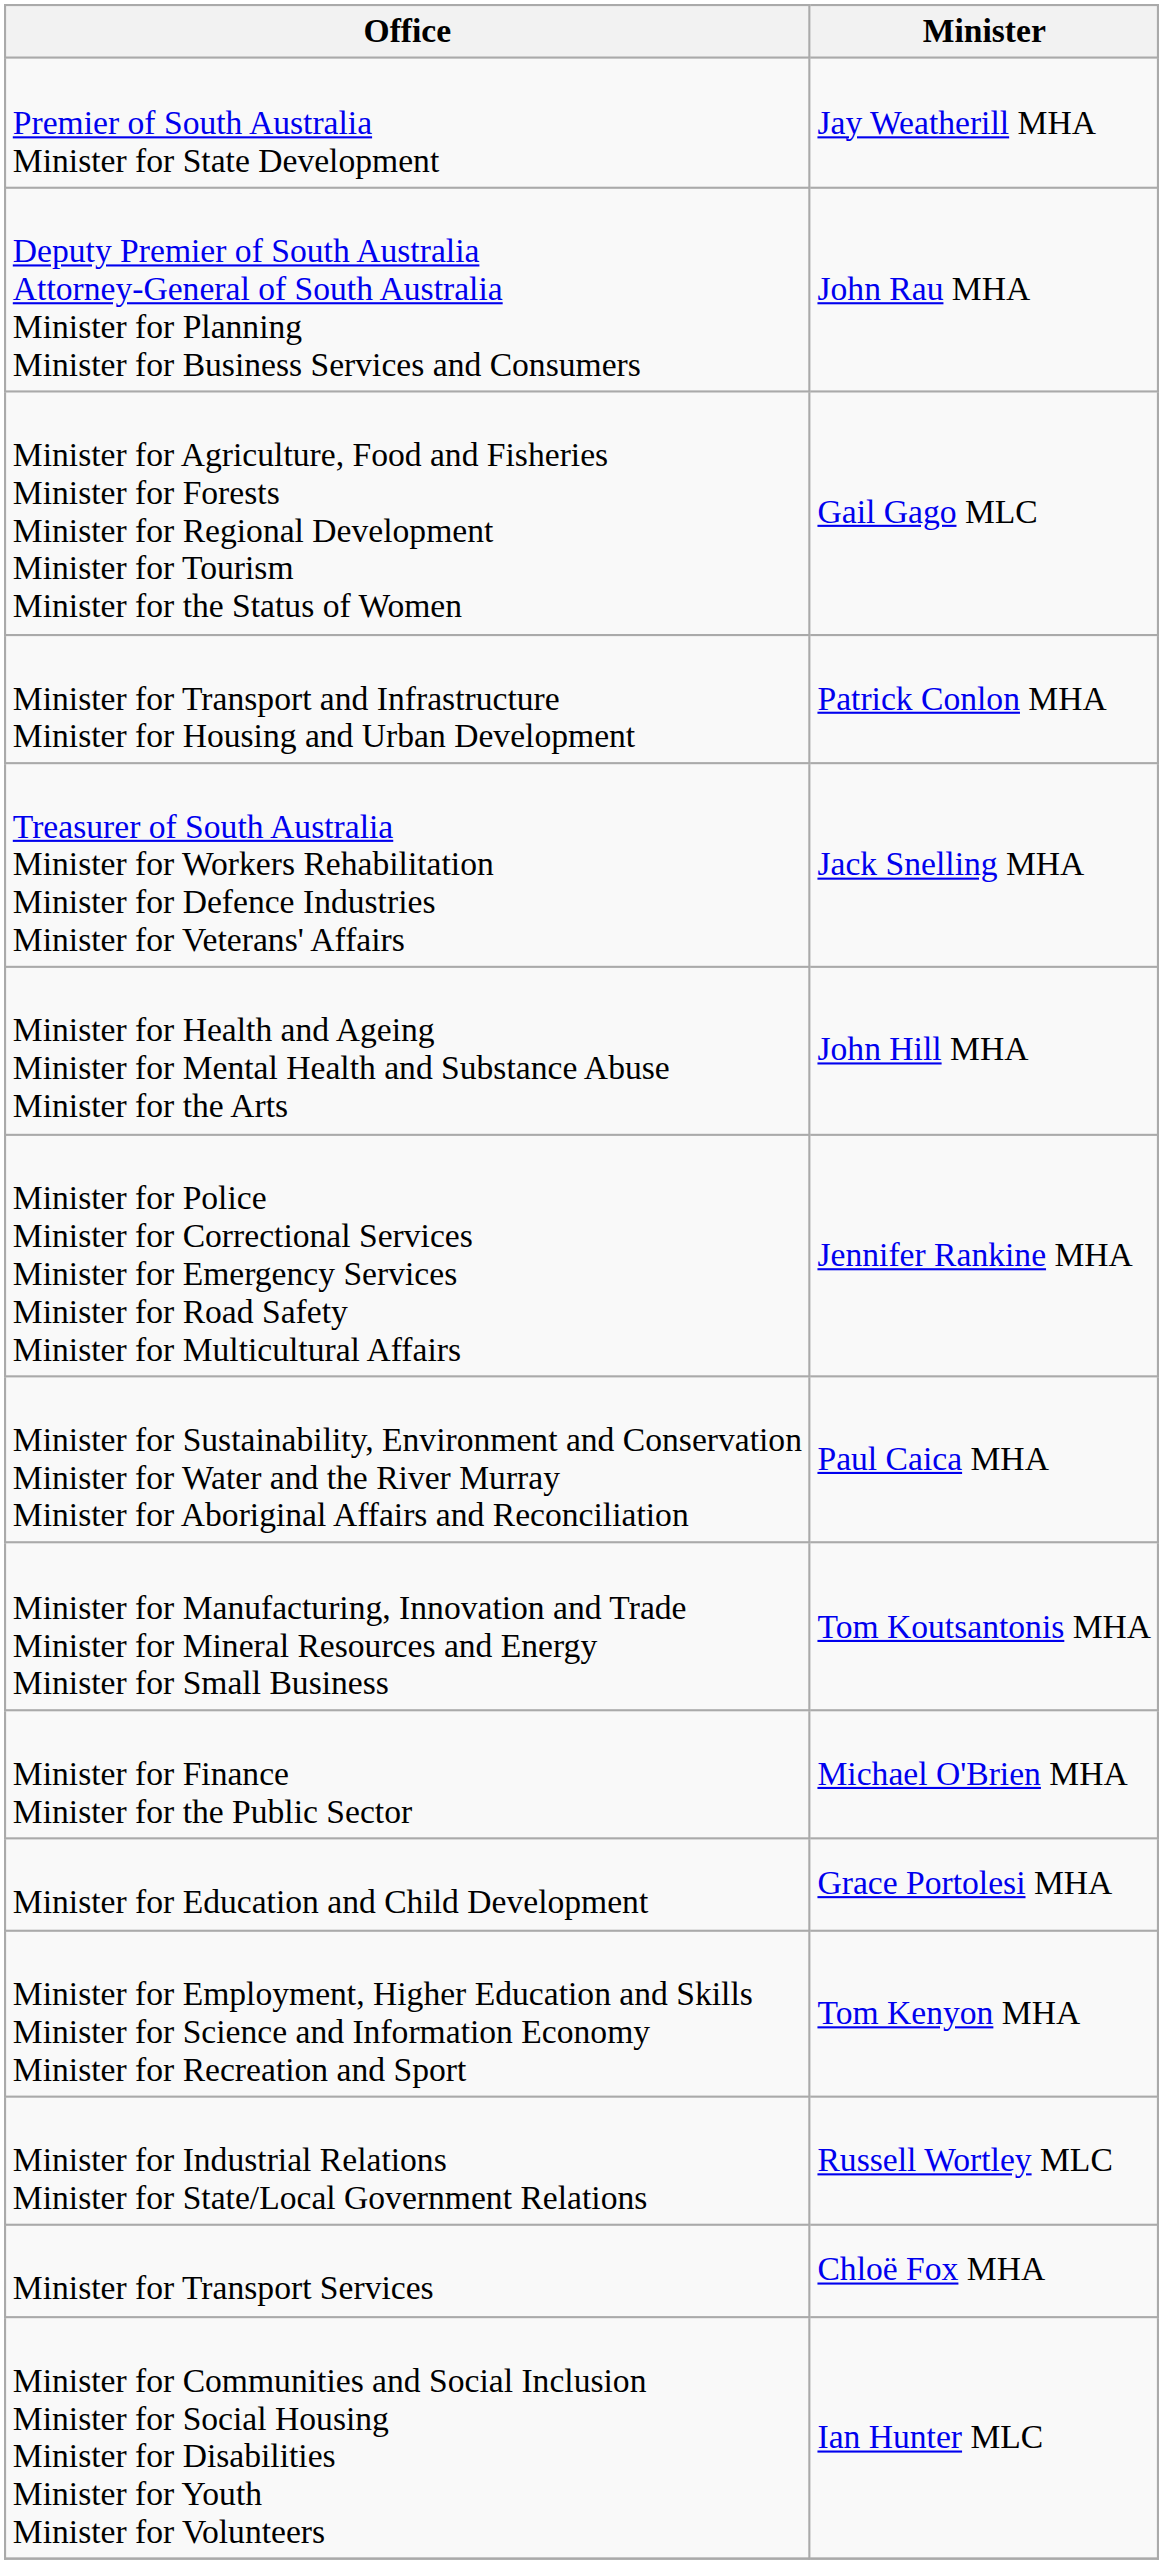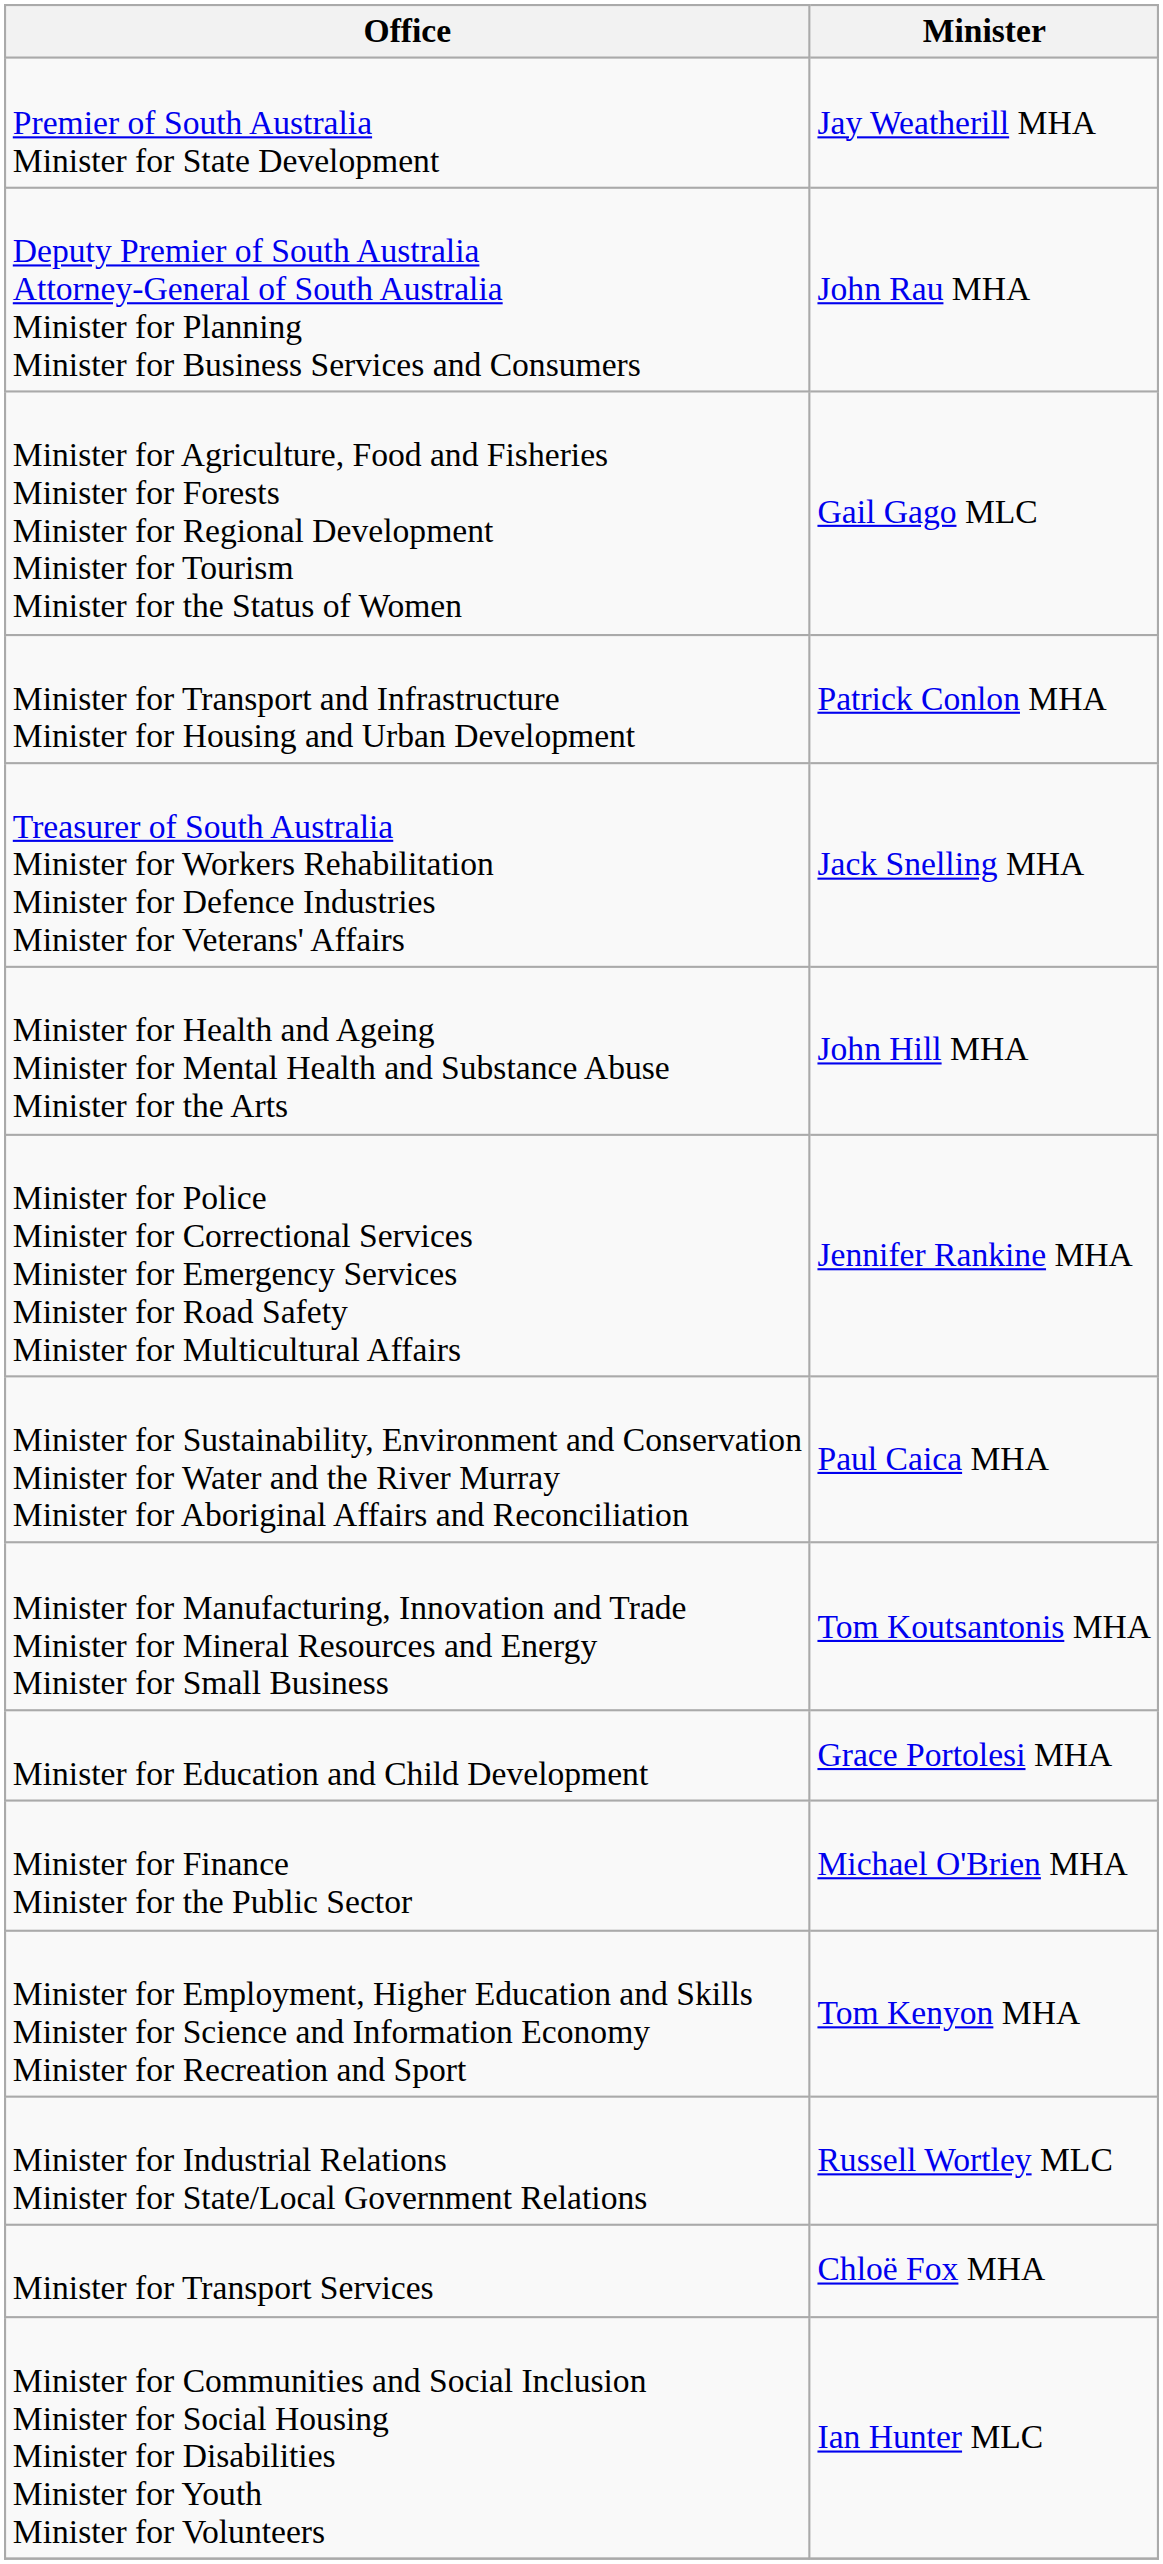rows swapped: (212, 1792) <-> (331, 1902)
